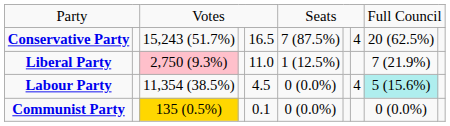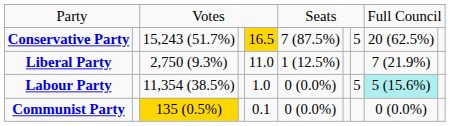(261, 39) no background -> (261, 39) gold background
(357, 39) 4 -> (357, 39) 5
(189, 62) pink background -> (189, 62) no background
(261, 86) 4.5 -> (261, 86) 1.0
(357, 86) 4 -> (357, 86) 5
